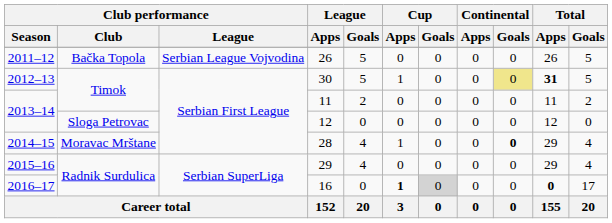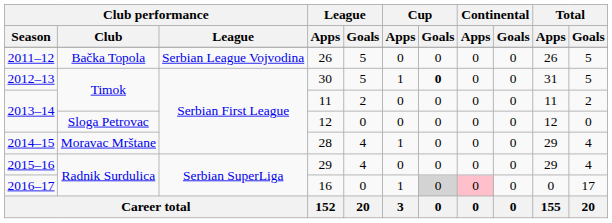(438, 79) normal -> (438, 79) bold
(513, 79) khaki background -> (513, 79) no background
(551, 79) bold -> (551, 79) normal
(513, 143) bold -> (513, 143) normal
(400, 185) bold -> (400, 185) normal
(476, 185) no background -> (476, 185) pink background
(551, 185) bold -> (551, 185) normal
